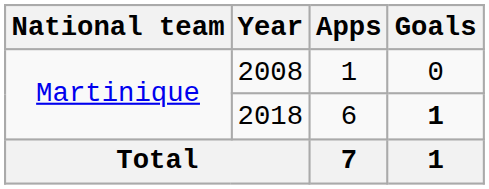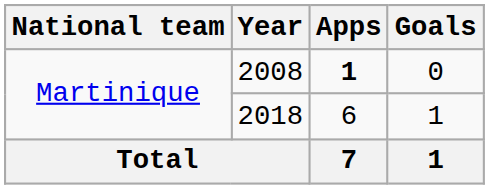(349, 72) normal -> (349, 72) bold
(436, 116) bold -> (436, 116) normal
